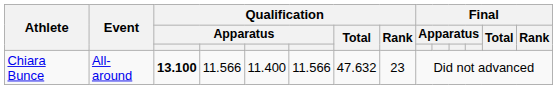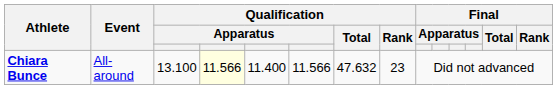(27, 68) normal -> (28, 68) bold
(177, 68) bold -> (177, 68) normal
(222, 68) no background -> (222, 68) lightyellow background
